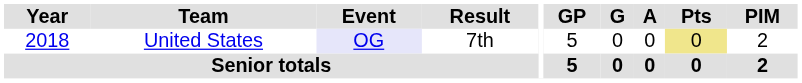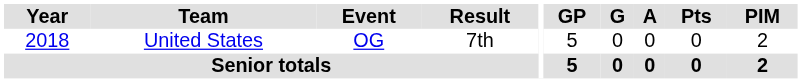(369, 41) lavender background -> (369, 41) no background
(696, 41) khaki background -> (696, 41) no background
